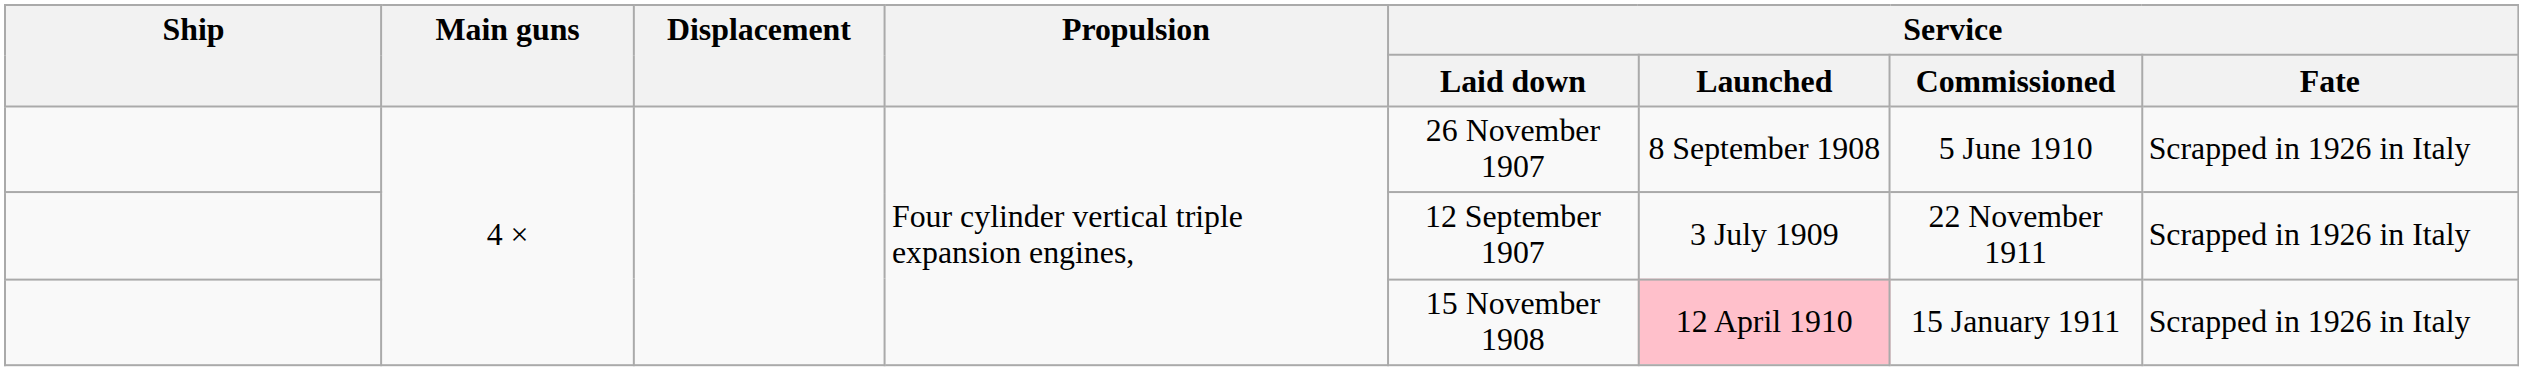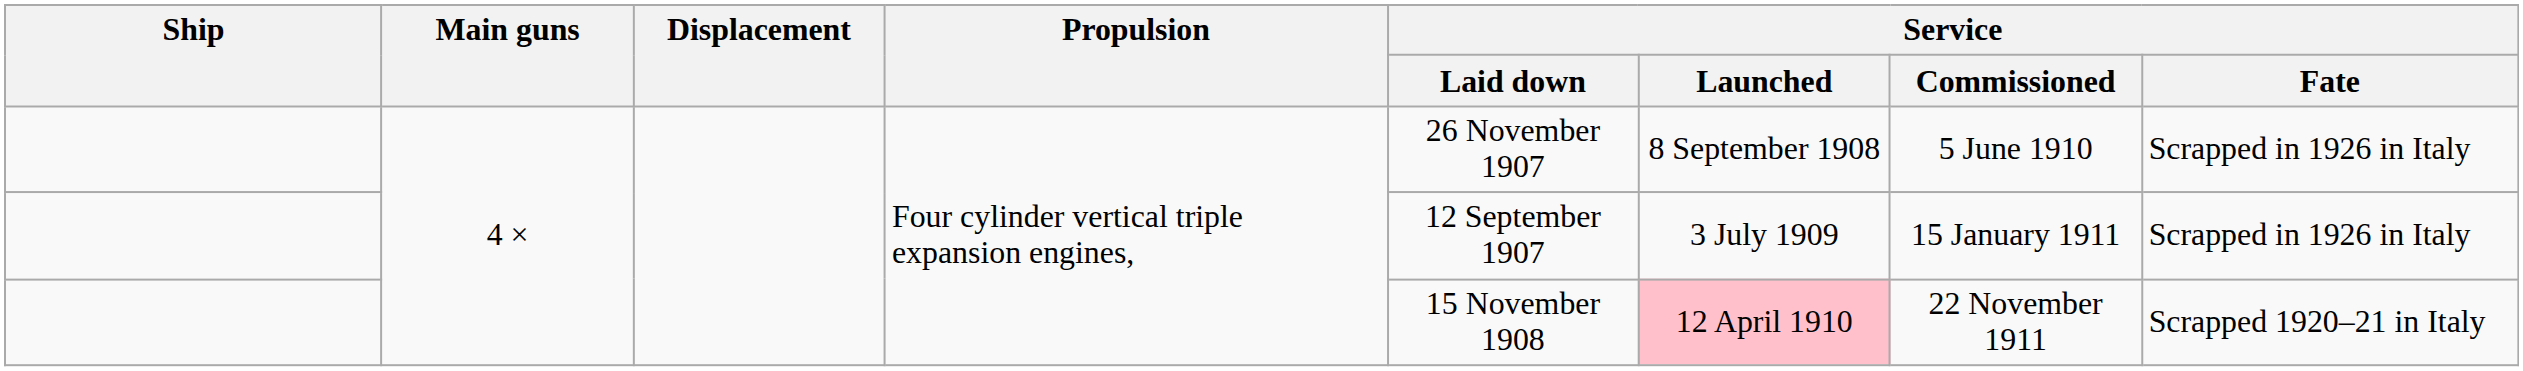(2016, 234) 22 November 1911 -> (2016, 234) 15 January 1911
(2016, 321) 15 January 1911 -> (2016, 321) 22 November 1911
(2310, 321) Scrapped in 1926 in Italy -> (2317, 321) Scrapped 1920–21 in Italy
